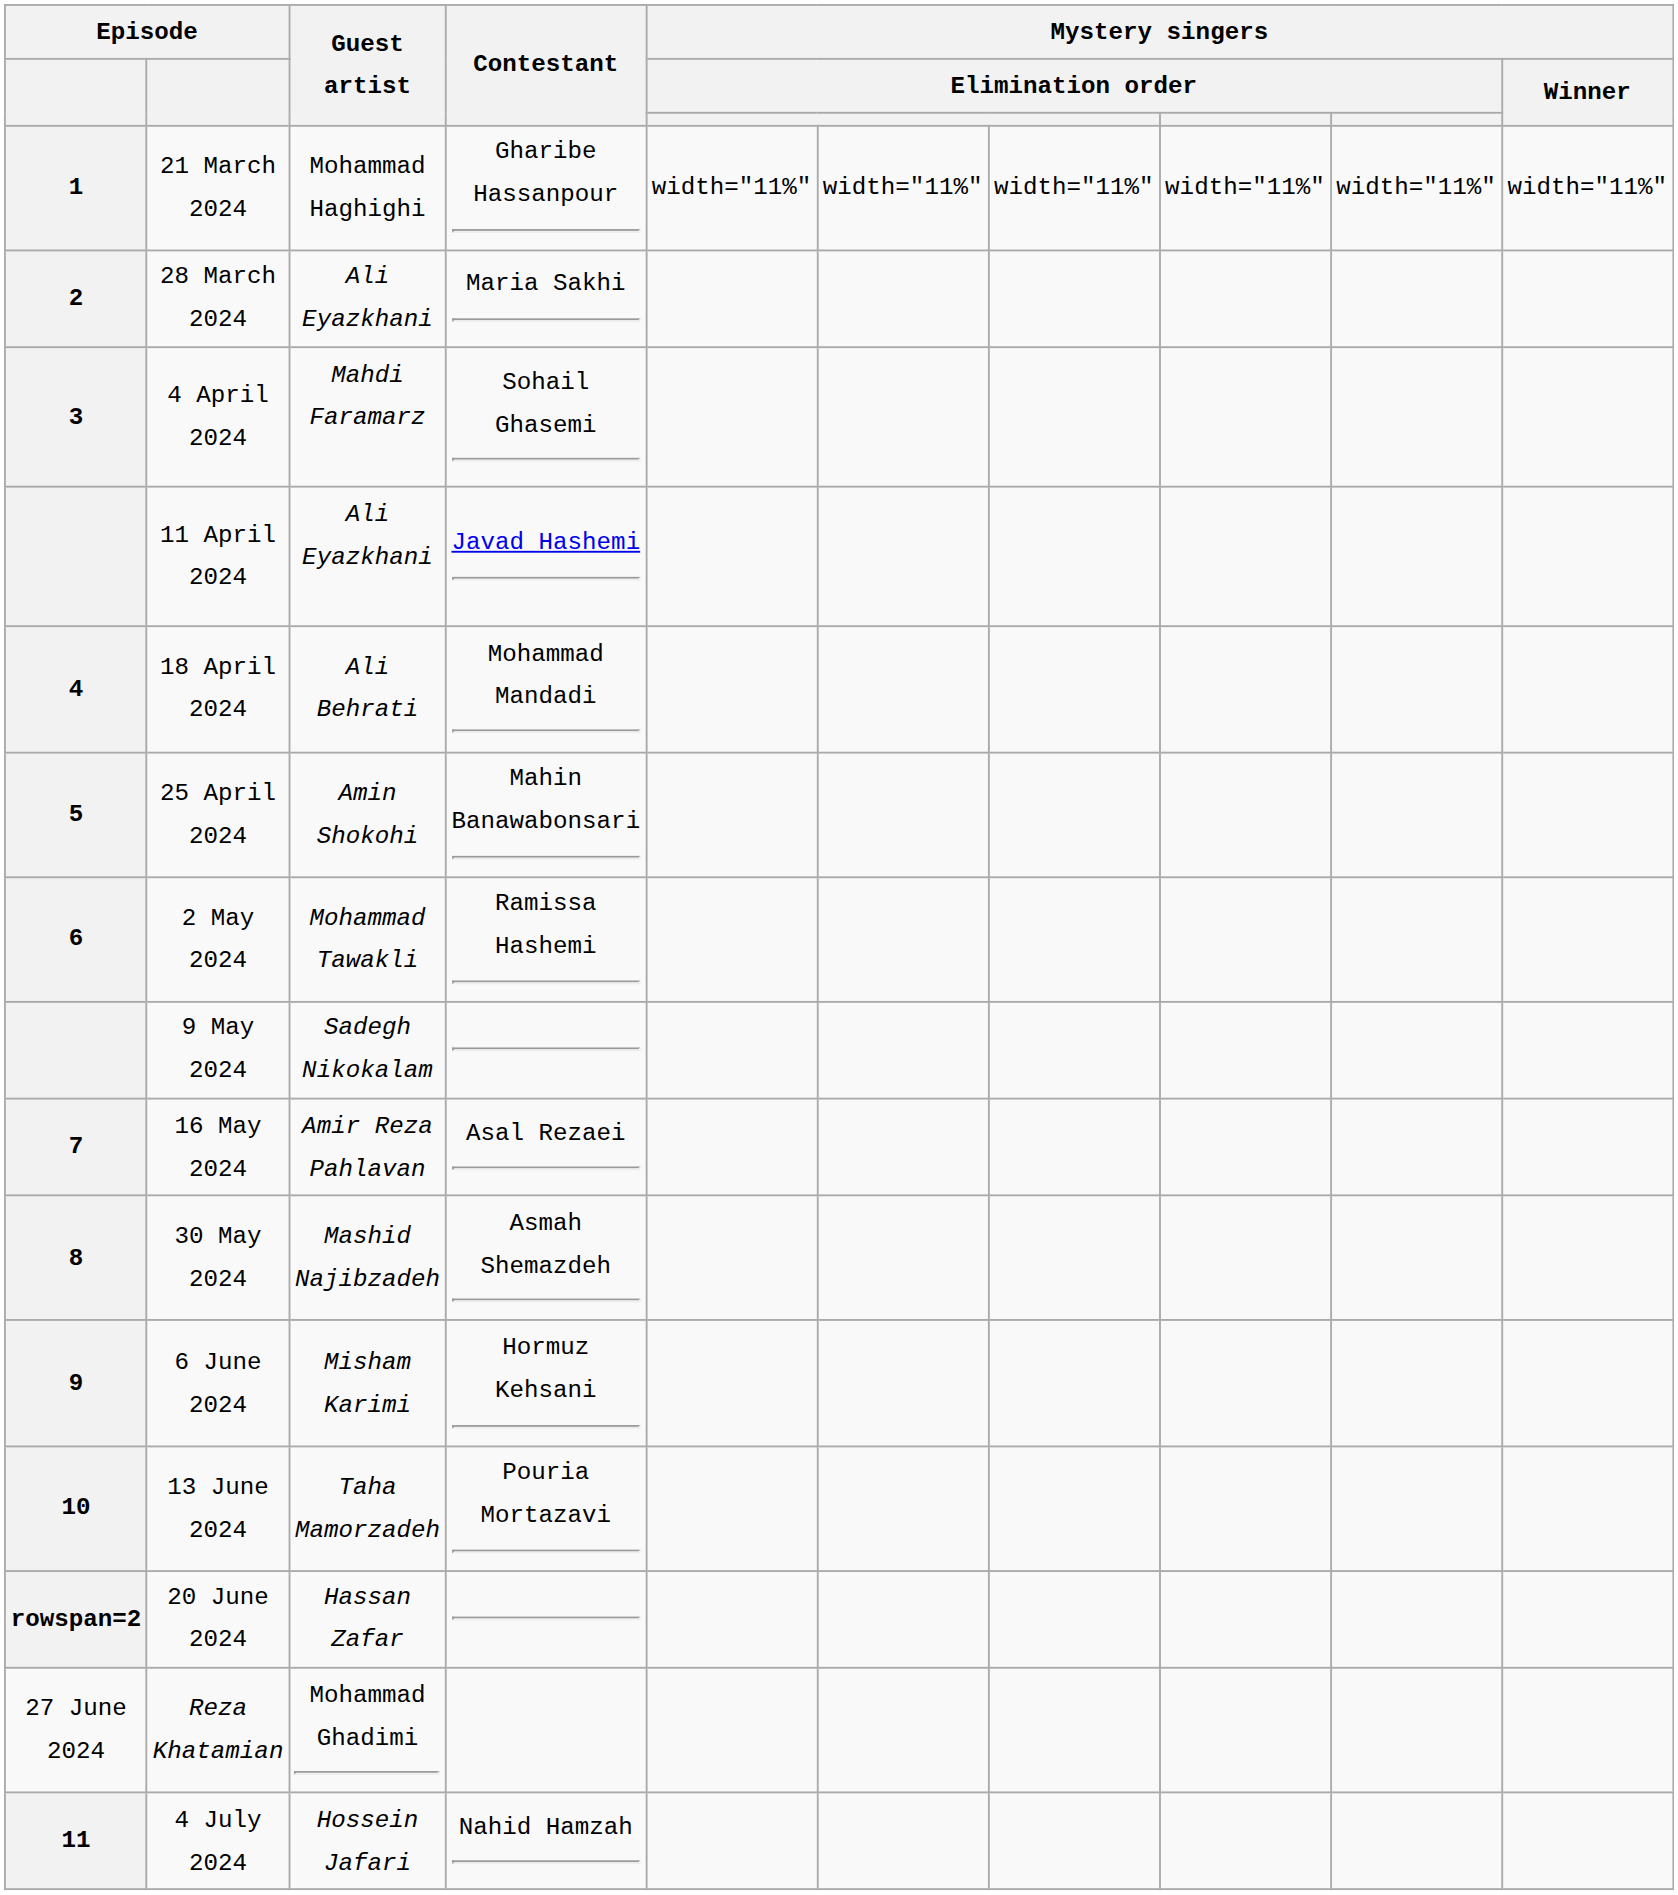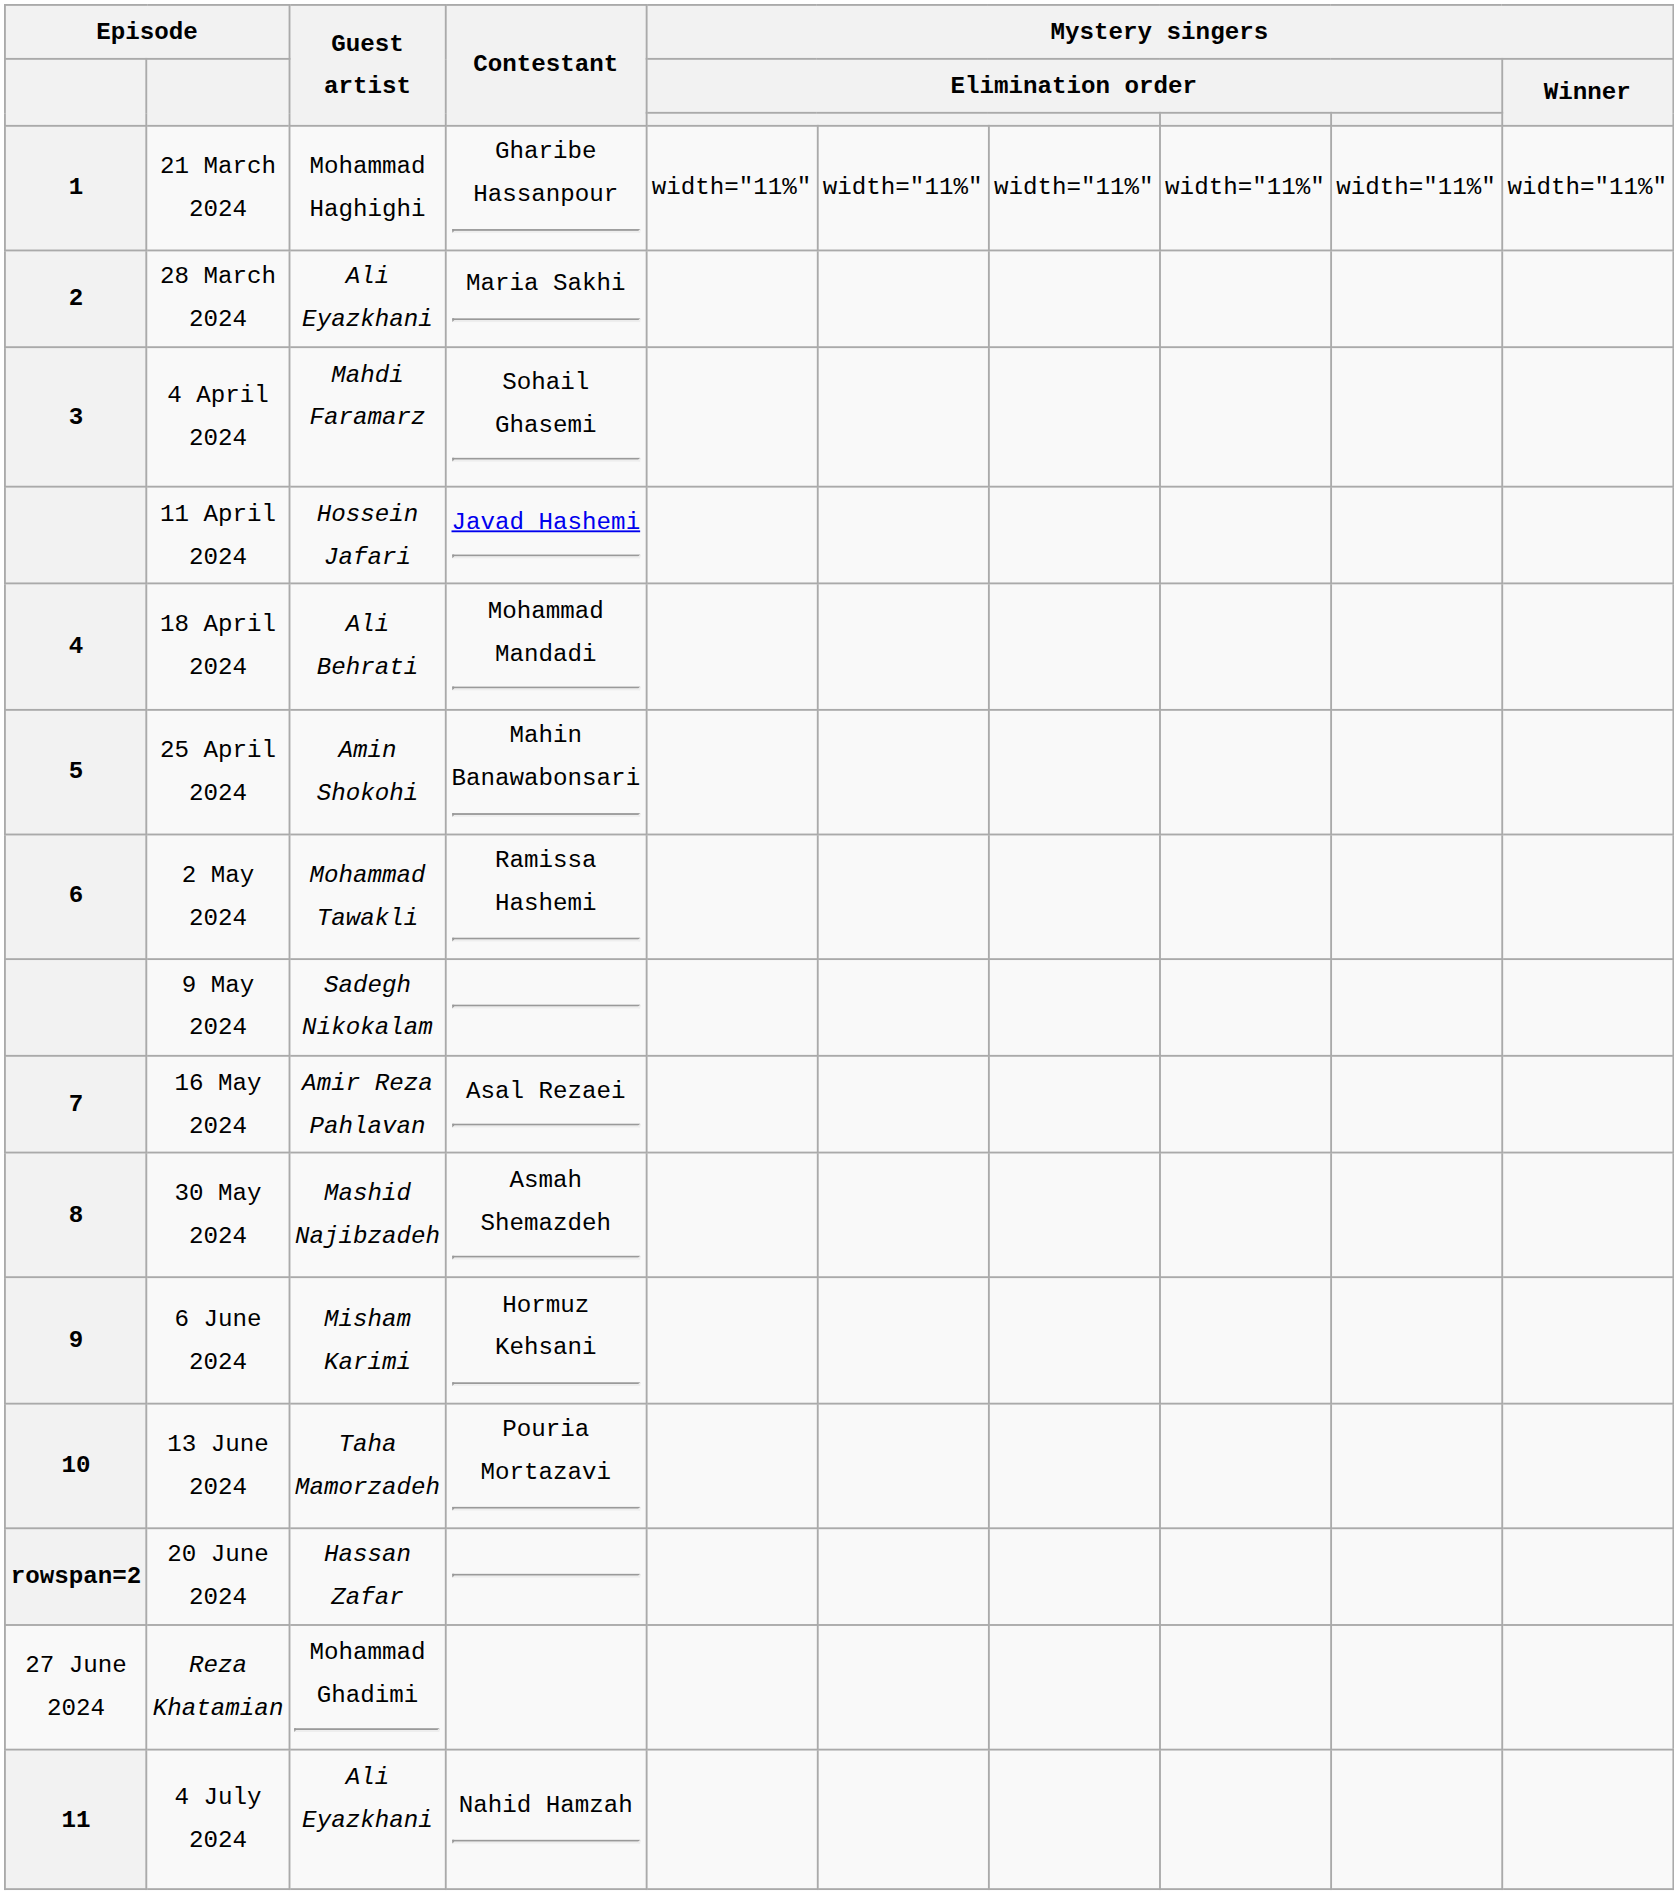(367, 535) Ali Eyazkhani -> (367, 535) Hossein Jafari
(367, 1841) Hossein Jafari -> (367, 1798) Ali Eyazkhani
